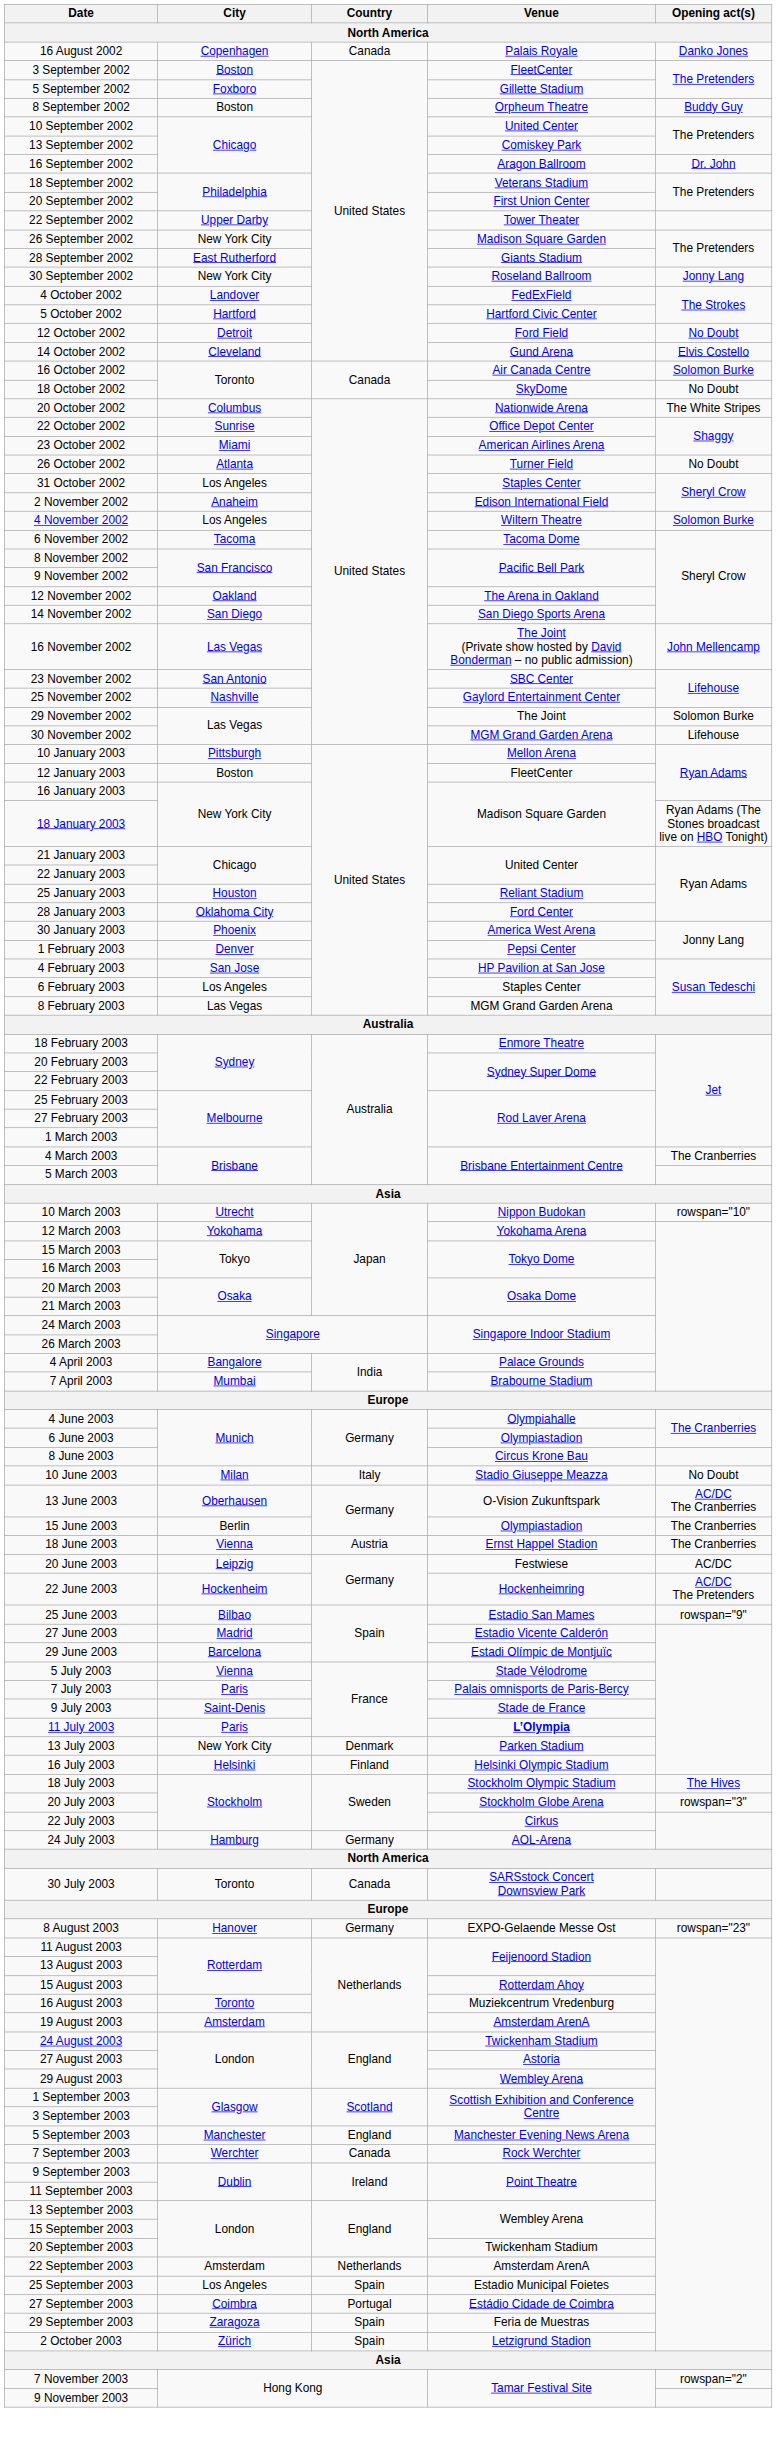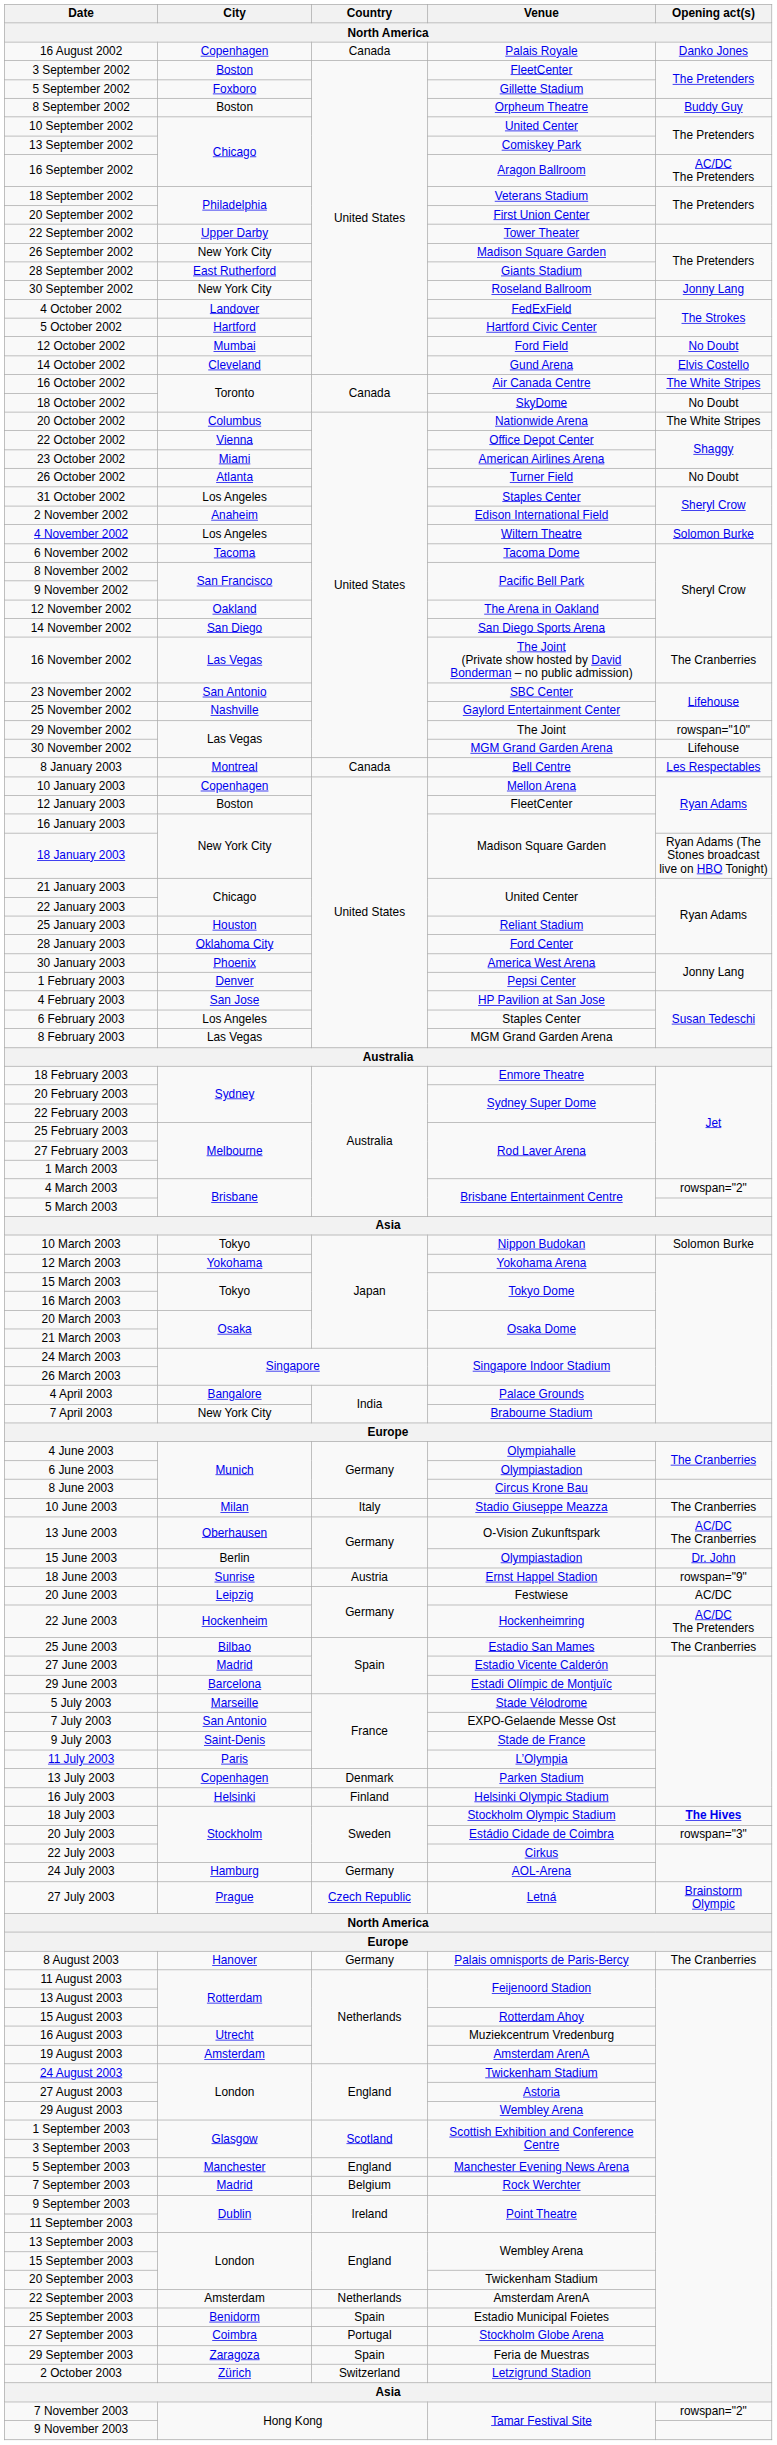(713, 164) Dr. John -> (713, 170) AC/DC The Pretenders
(235, 333) Detroit -> (235, 346) Mumbai
(713, 370) Solomon Burke -> (713, 383) The White Stripes
(235, 426) Sunrise -> (235, 440) Vienna
(713, 646) John Mellencamp -> (713, 660) The Cranberries
(713, 716) Solomon Burke -> (713, 729) rowspan="10"
+ row: (81, 767)
(235, 754) Pittsburgh -> (235, 786) Copenhagen
(713, 1156) The Cranberries -> (713, 1188) rowspan="2"
(235, 1212) Utrecht -> (235, 1244) Tokyo
(713, 1212) rowspan="10" -> (713, 1244) Solomon Burke
(235, 1381) Mumbai -> (235, 1413) New York City
(713, 1475) No Doubt -> (713, 1507) The Cranberries
(713, 1526) The Cranberries -> (713, 1558) Dr. John
(235, 1545) Vienna -> (235, 1577) Sunrise
(713, 1545) The Cranberries -> (713, 1577) rowspan="9"
(713, 1614) rowspan="9" -> (713, 1646) The Cranberries
(235, 1671) Vienna -> (235, 1703) Marseille
(235, 1689) Paris -> (235, 1721) San Antonio
(541, 1689) Palais omnisports de Paris-Bercy -> (541, 1721) EXPO-Gelaende Messe Ost
(541, 1727) bold -> (541, 1759) normal
(235, 1746) New York City -> (235, 1778) Copenhagen
(713, 1783) normal -> (713, 1815) bold
(541, 1802) Stockholm Globe Arena -> (541, 1834) Estádio Cidade de Coimbra
+ row: (81, 1897)
- row: (81, 1884)
(541, 1928) EXPO-Gelaende Messe Ost -> (541, 1960) Palais omnisports de Paris-Bercy
(713, 1928) rowspan="23" -> (713, 1960) The Cranberries
(235, 2003) Toronto -> (235, 2035) Utrecht
(235, 2153) Werchter -> (235, 2185) Madrid
(370, 2153) Canada -> (370, 2185) Belgium
(235, 2285) Los Angeles -> (235, 2317) Benidorm
(541, 2304) Estádio Cidade de Coimbra -> (541, 2336) Stockholm Globe Arena
(370, 2341) Spain -> (370, 2373) Switzerland
